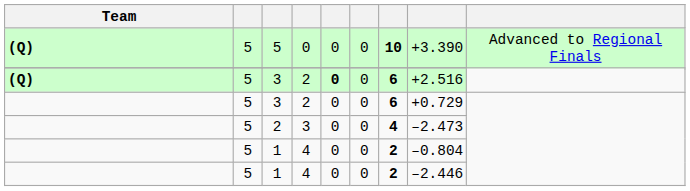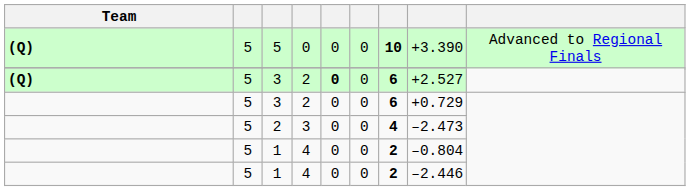(437, 80) +2.516 -> (437, 80) +2.527
